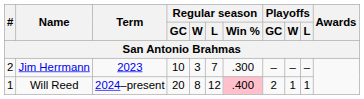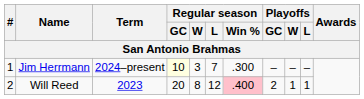(10, 67) 2 -> (10, 67) 1
(130, 67) 2023 -> (130, 67) 2024–present
(178, 67) no background -> (178, 67) lightyellow background
(10, 85) 1 -> (10, 85) 2
(130, 85) 2024–present -> (130, 85) 2023
